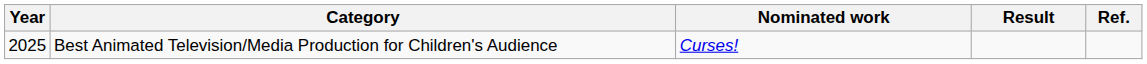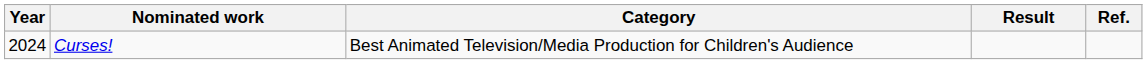columns swapped: (363, 17) <-> (824, 17)
(27, 44) 2025 -> (27, 44) 2024
